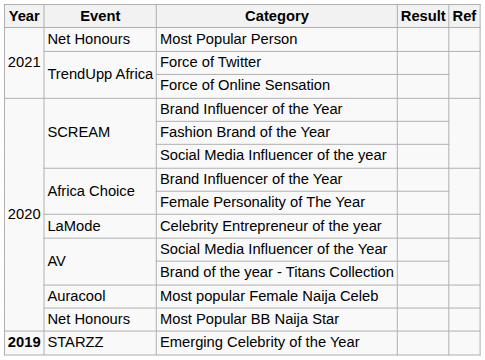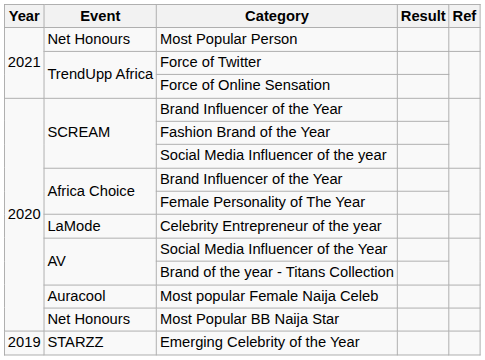(24, 343) bold -> (24, 343) normal
